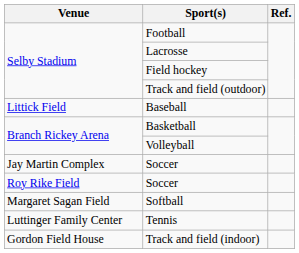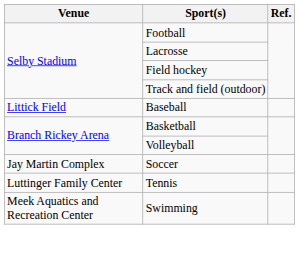- row: (43, 182)
- row: (58, 201)
+ row: (53, 208)
- row: (55, 239)
